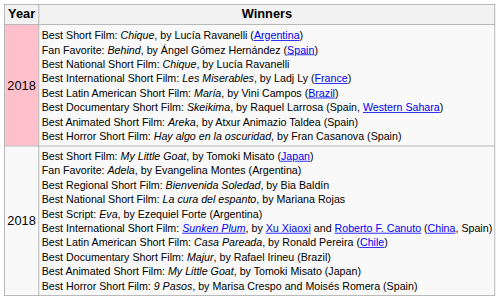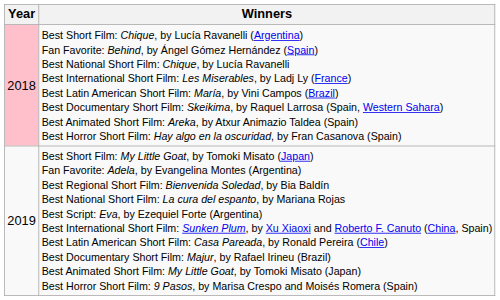(22, 220) 2018 -> (22, 220) 2019
